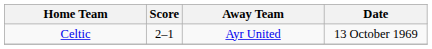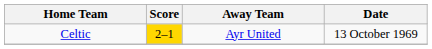(164, 34) no background -> (164, 34) gold background
